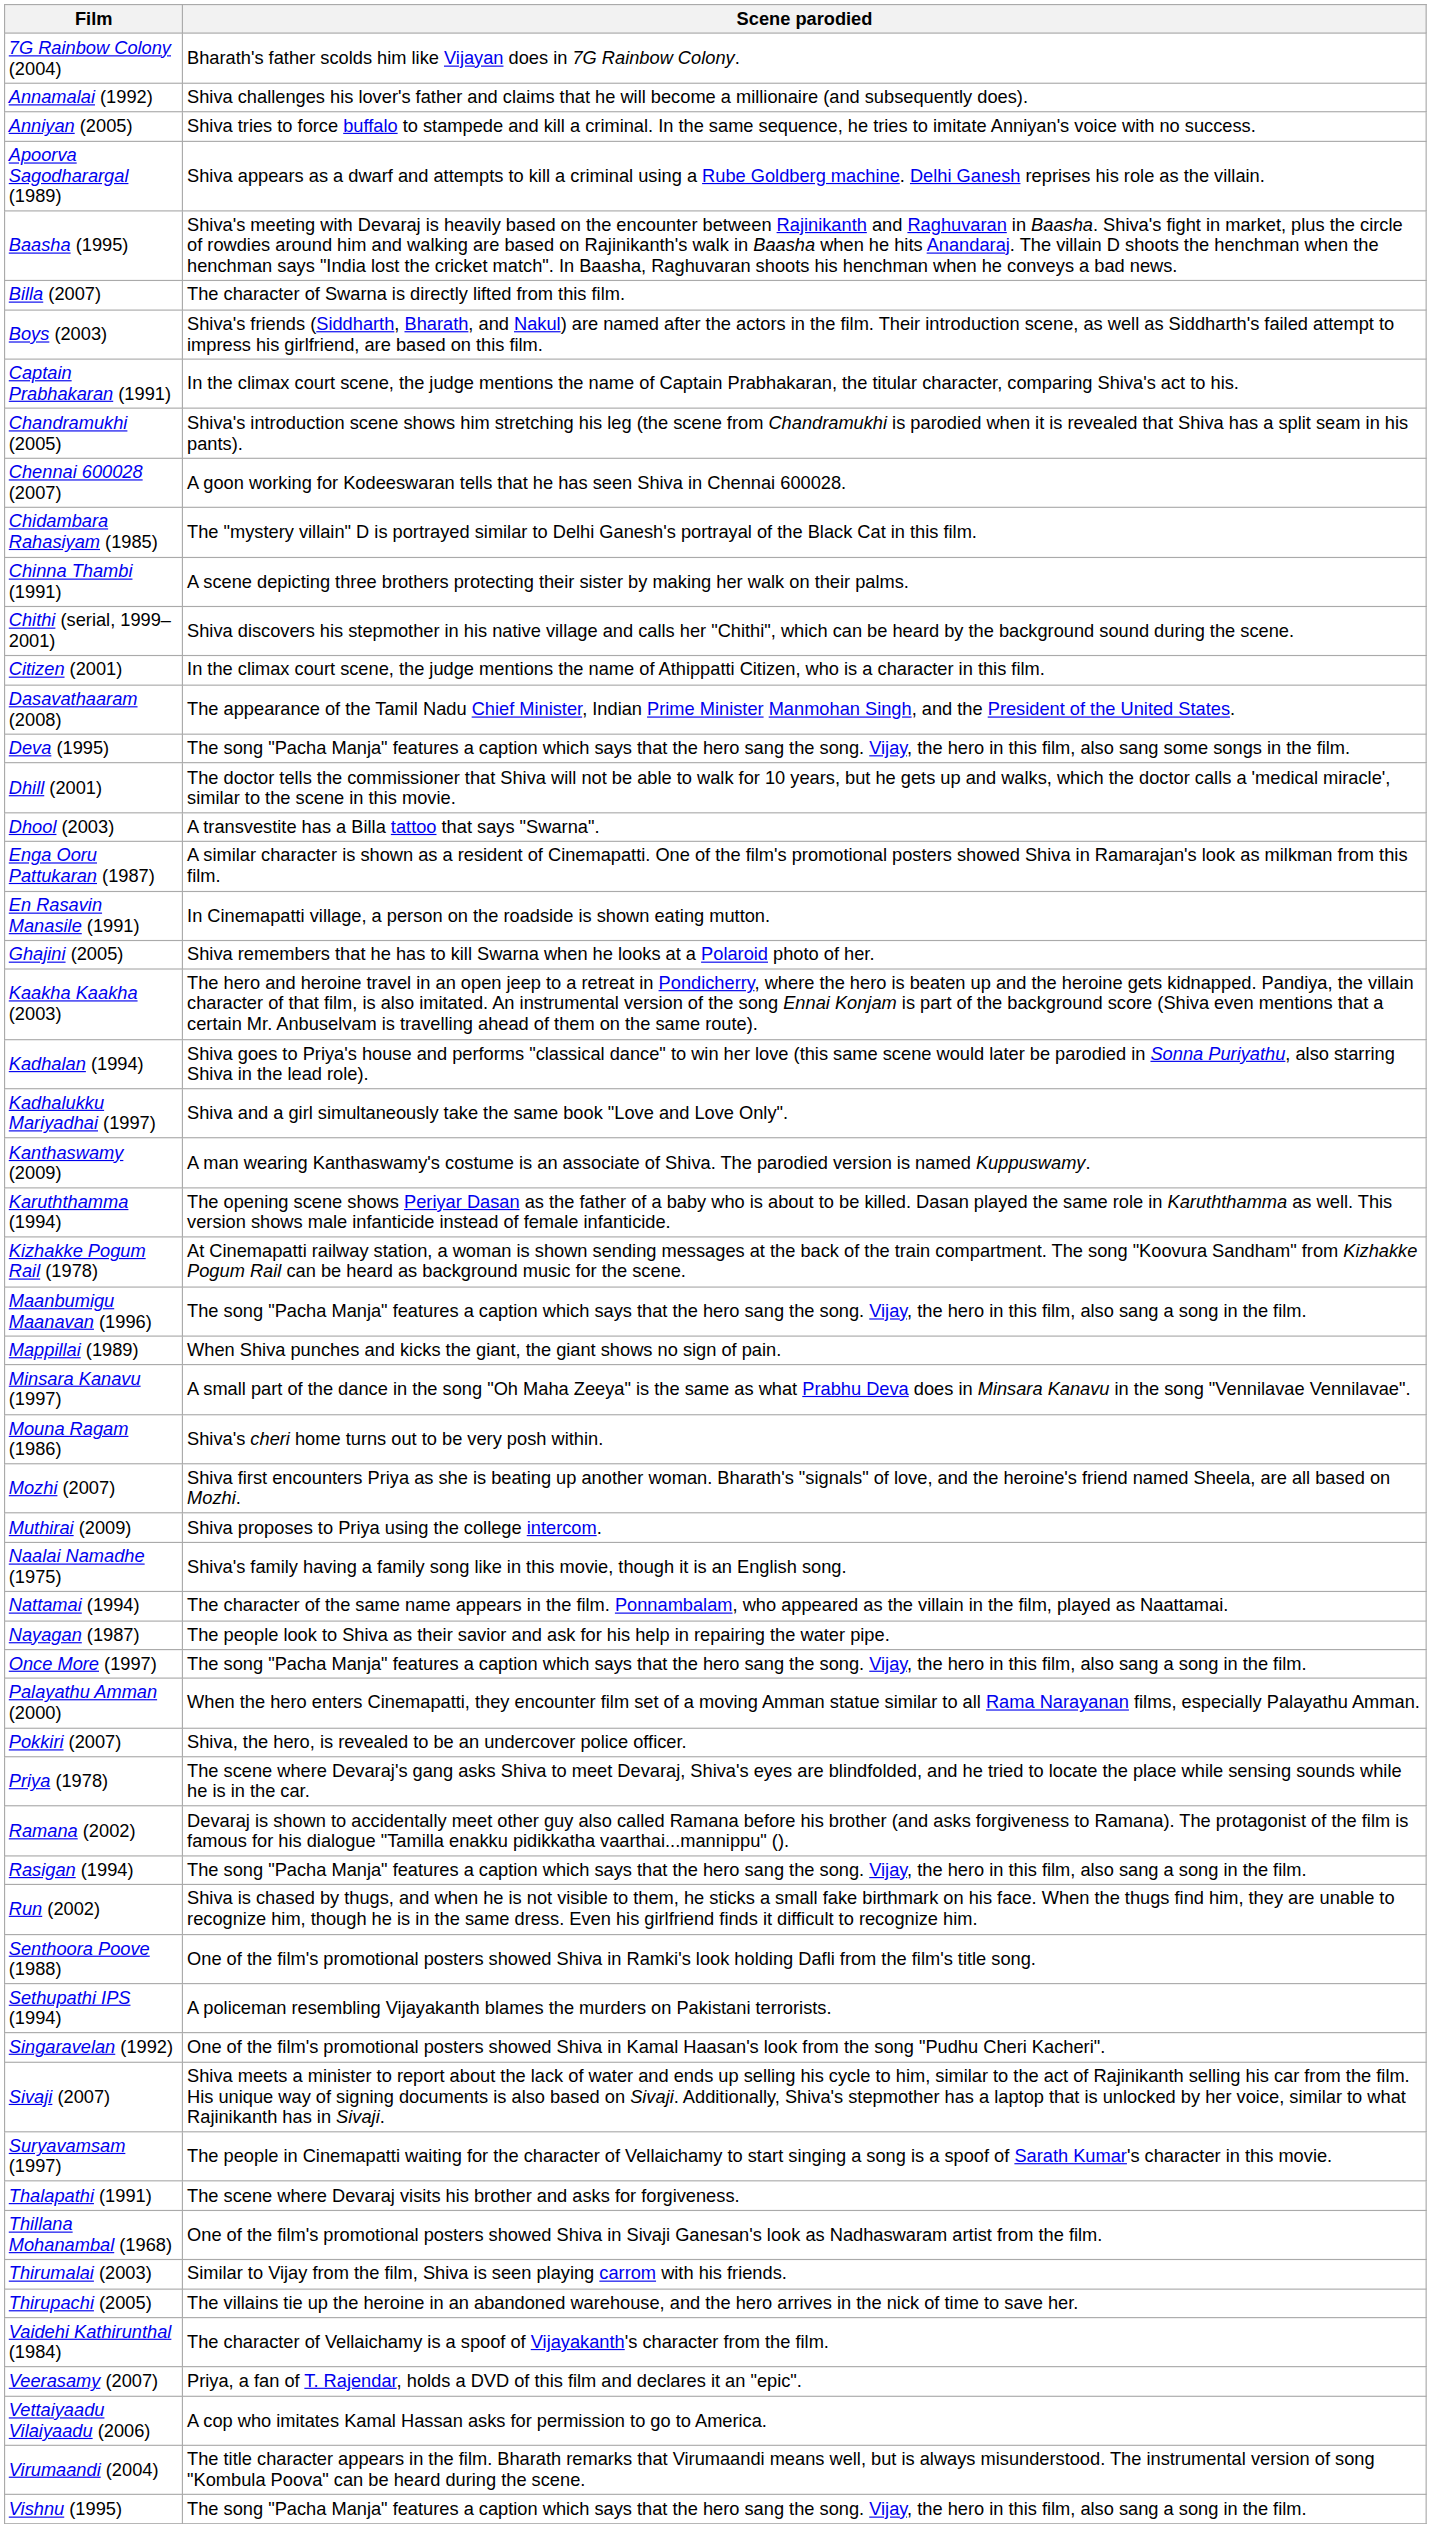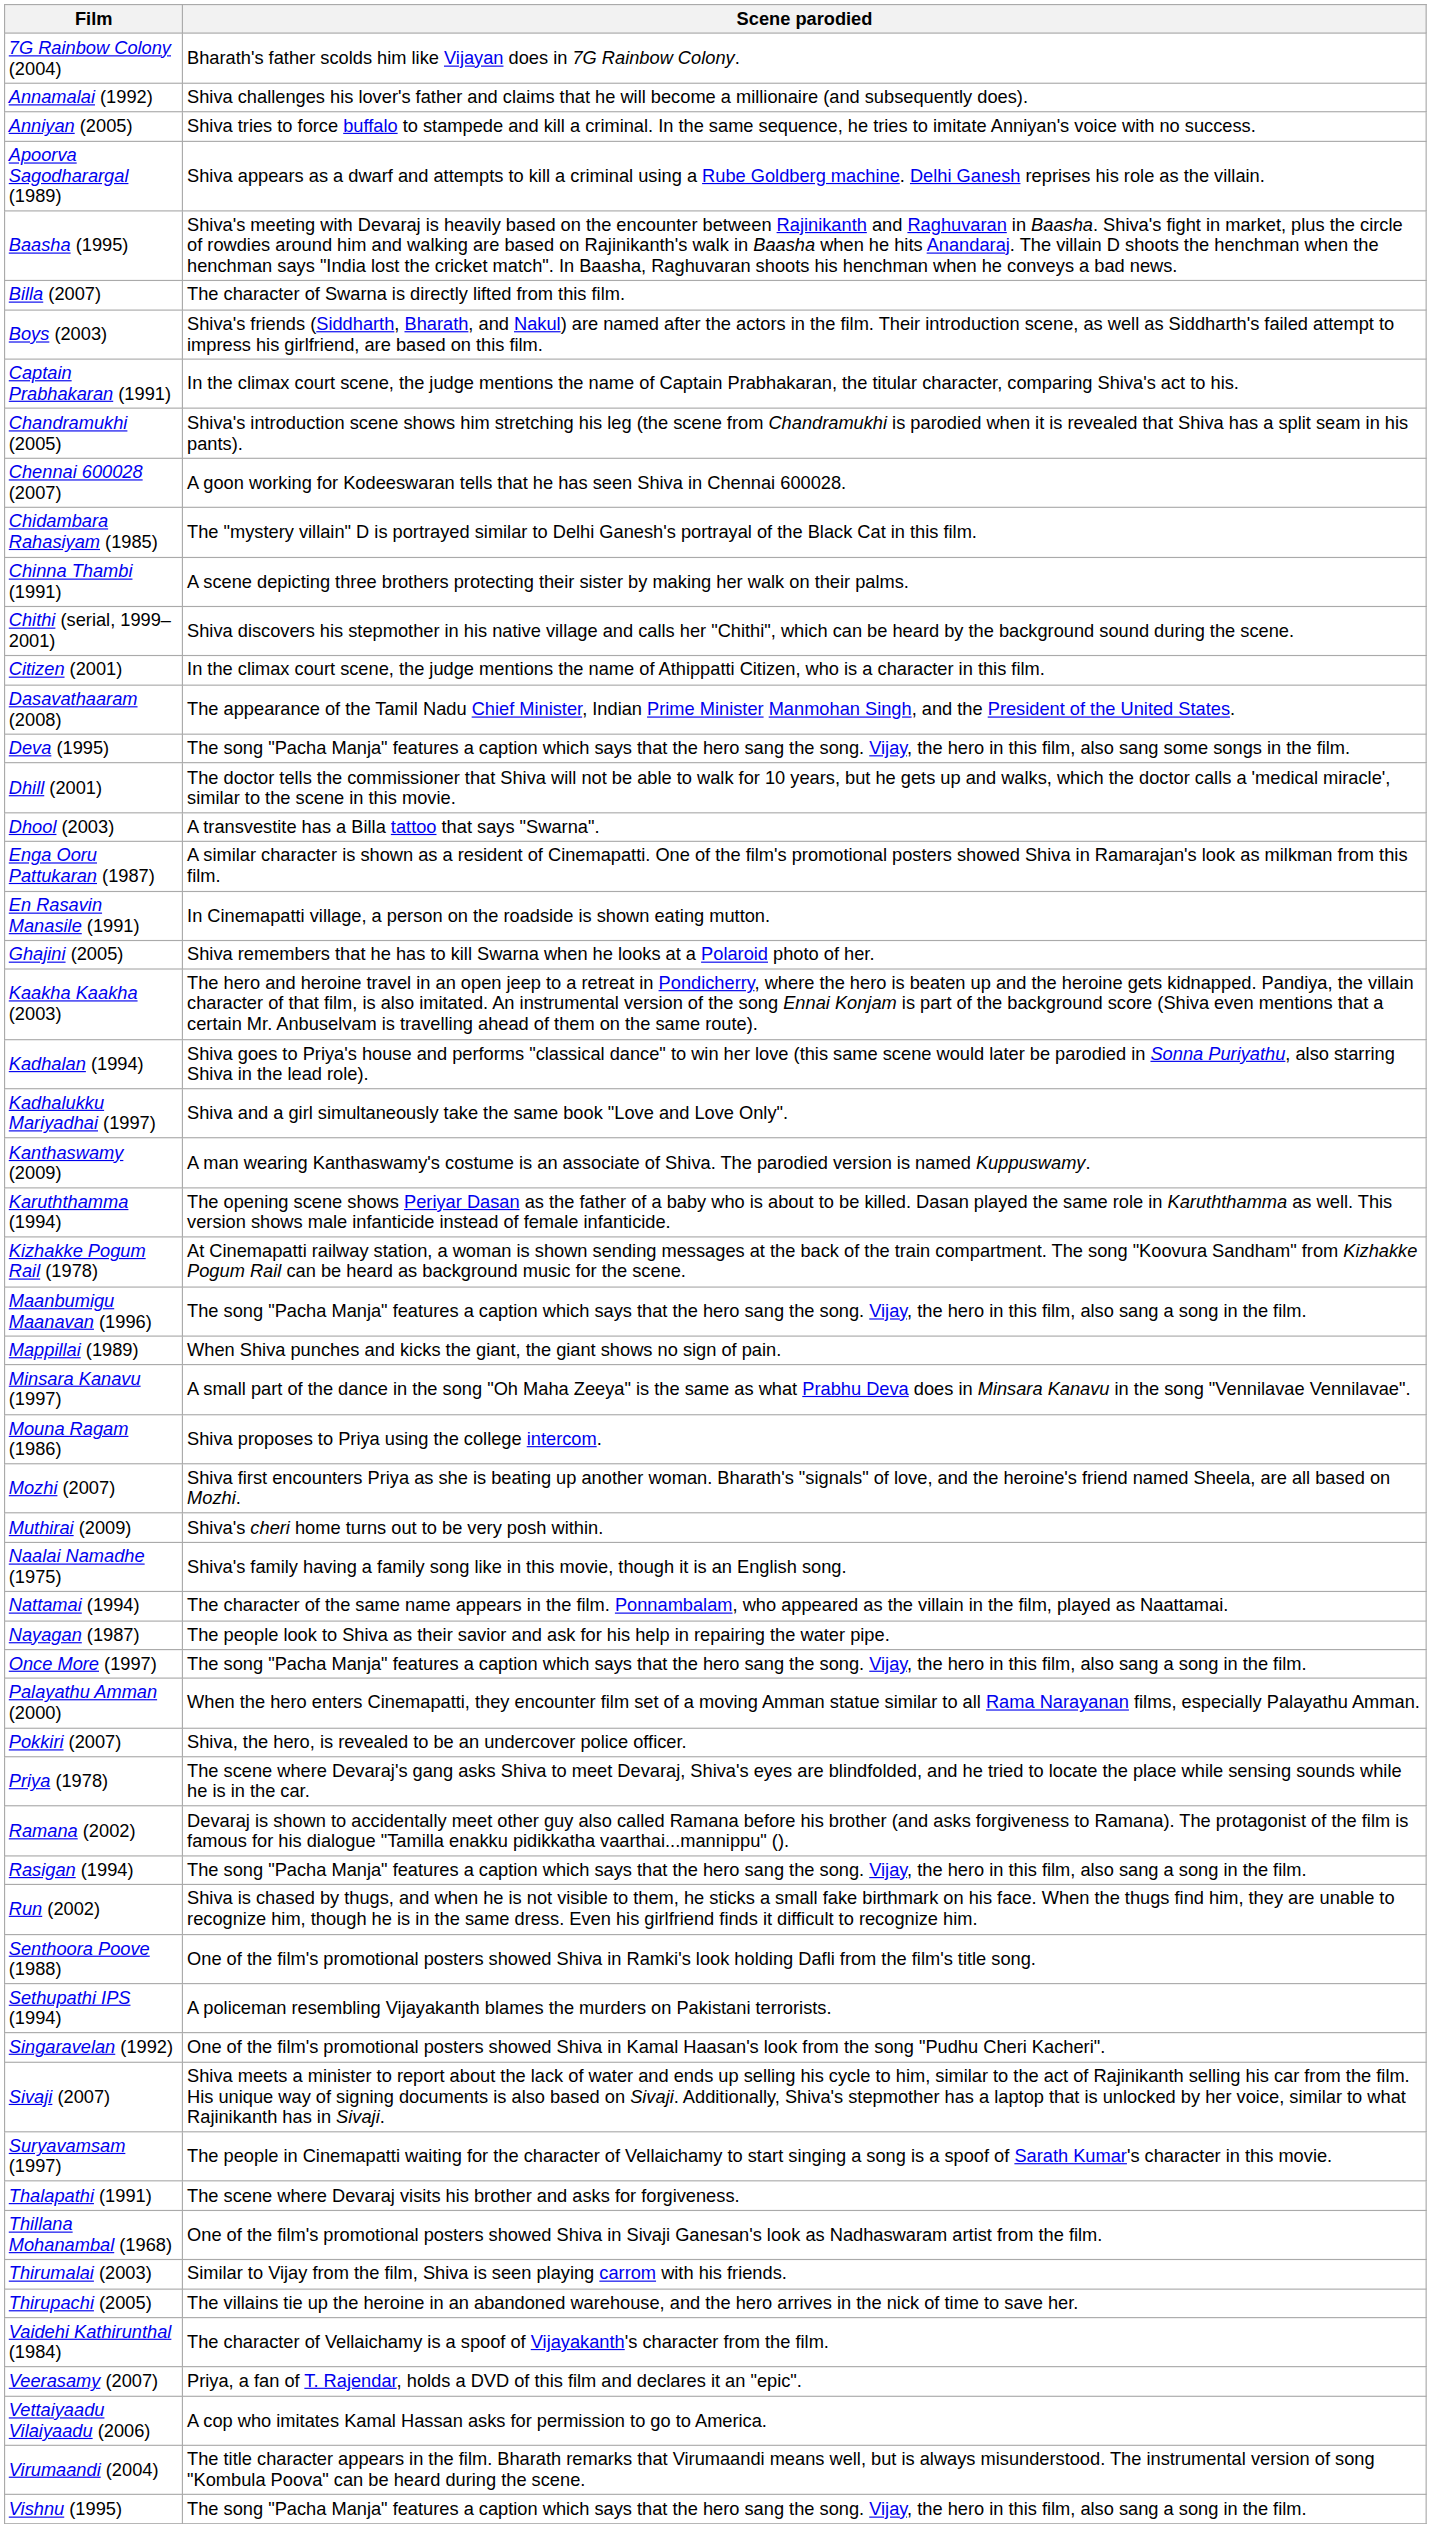(395, 1438) Shiva's cheri home turns out to be very posh within. -> (394, 1438) Shiva proposes to Priya using the college intercom.
(394, 1527) Shiva proposes to Priya using the college intercom. -> (395, 1527) Shiva's cheri home turns out to be very posh within.
